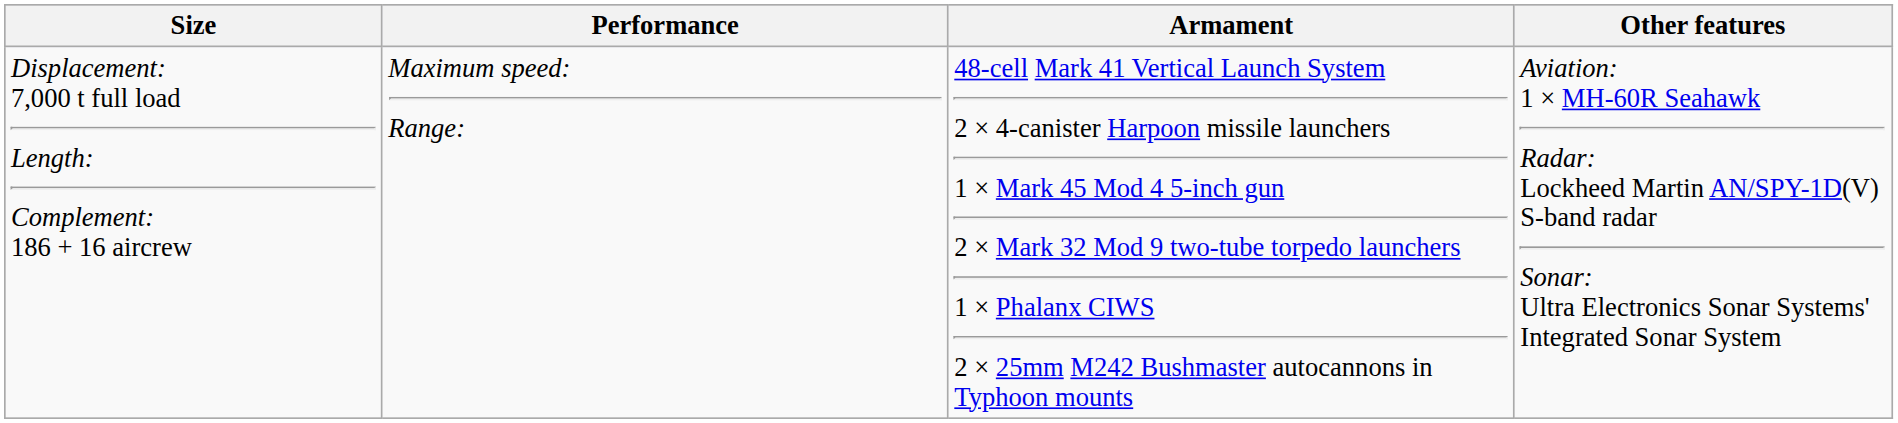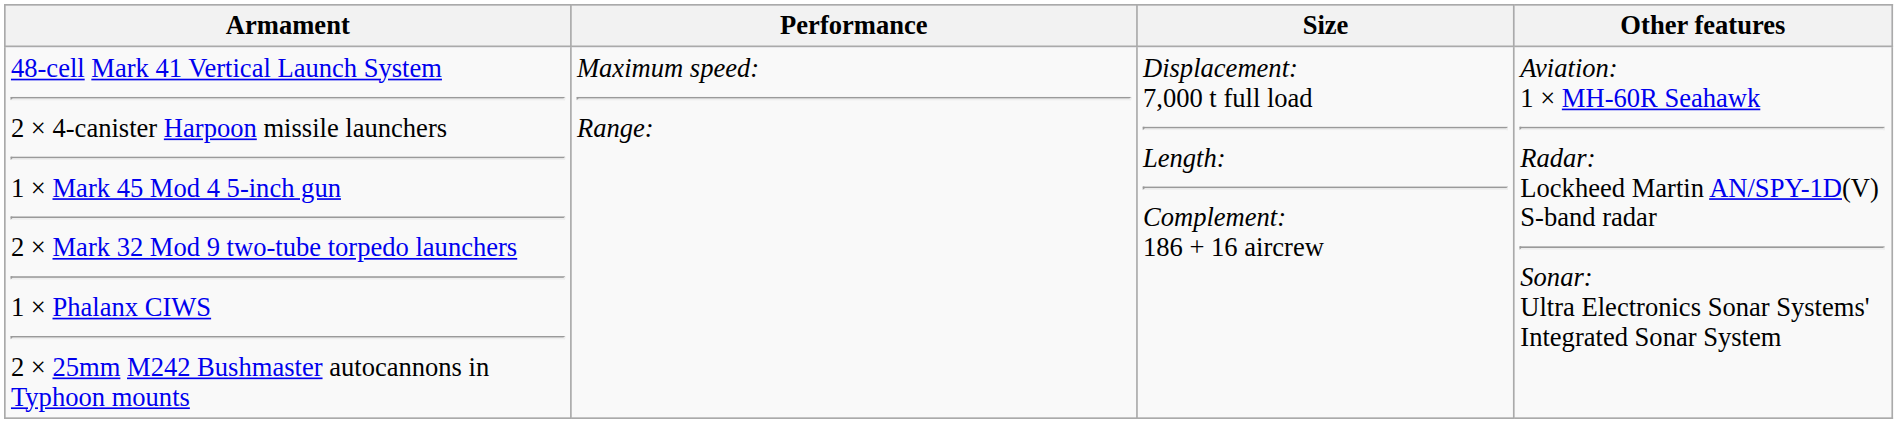columns swapped: (193, 25) <-> (1231, 25)
